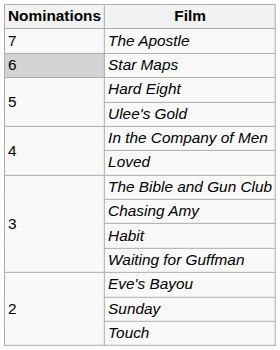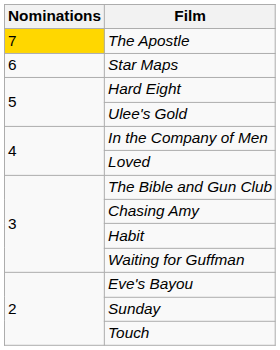(12, 41) no background -> (12, 41) gold background
(12, 65) lightgrey background -> (12, 65) no background
